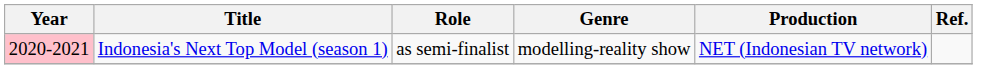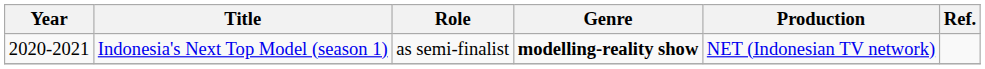(49, 48) pink background -> (49, 48) no background
(604, 48) normal -> (608, 48) bold
